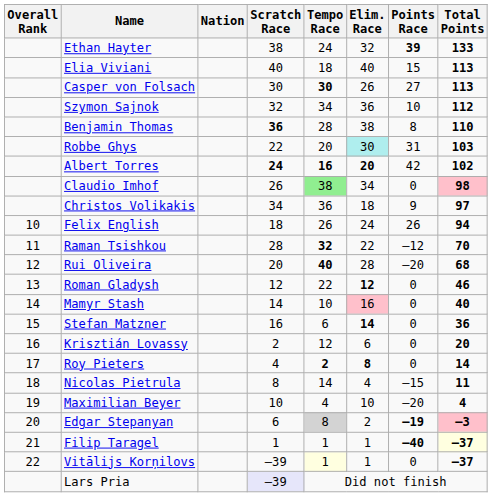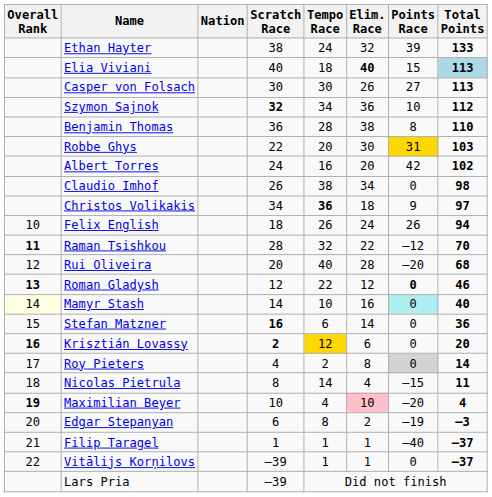(413, 48) bold -> (413, 48) normal
(367, 68) normal -> (367, 68) bold
(463, 68) no background -> (463, 68) lightblue background
(325, 87) bold -> (325, 87) normal
(276, 107) normal -> (276, 107) bold
(276, 127) bold -> (276, 127) normal
(367, 146) paleturquoise background -> (367, 146) no background
(413, 146) no background -> (413, 146) gold background
(276, 166) bold -> (276, 166) normal
(325, 166) bold -> (325, 166) normal
(367, 166) bold -> (367, 166) normal
(325, 186) lightgreen background -> (325, 186) no background
(463, 186) pink background -> (463, 186) no background
(325, 206) normal -> (325, 206) bold
(33, 245) normal -> (33, 245) bold
(325, 245) bold -> (325, 245) normal
(325, 265) bold -> (325, 265) normal
(33, 284) normal -> (33, 284) bold
(367, 284) bold -> (367, 284) normal
(413, 284) normal -> (413, 284) bold
(33, 304) no background -> (33, 304) lightyellow background
(367, 304) pink background -> (367, 304) no background
(413, 304) no background -> (413, 304) paleturquoise background
(276, 324) normal -> (276, 324) bold
(367, 324) bold -> (367, 324) normal
(33, 344) normal -> (33, 344) bold
(276, 344) normal -> (276, 344) bold
(325, 344) no background -> (325, 344) gold background
(325, 363) bold -> (325, 363) normal
(367, 363) bold -> (367, 363) normal
(413, 363) no background -> (413, 363) lightgrey background
(33, 403) normal -> (33, 403) bold
(367, 403) no background -> (367, 403) pink background
(325, 422) lightgrey background -> (325, 422) no background
(413, 422) bold -> (413, 422) normal
(463, 422) pink background -> (463, 422) no background
(413, 442) bold -> (413, 442) normal
(463, 442) lightyellow background -> (463, 442) no background
(325, 462) lightyellow background -> (325, 462) no background
(276, 481) lavender background -> (276, 481) no background
